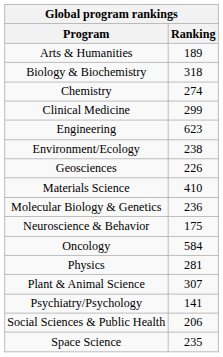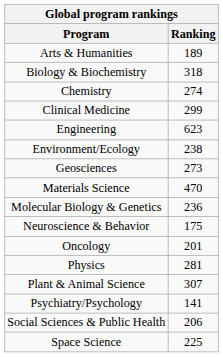(193, 168) 226 -> (193, 168) 273
(193, 187) 410 -> (193, 187) 470
(193, 245) 584 -> (193, 245) 201
(193, 342) 235 -> (193, 342) 225
